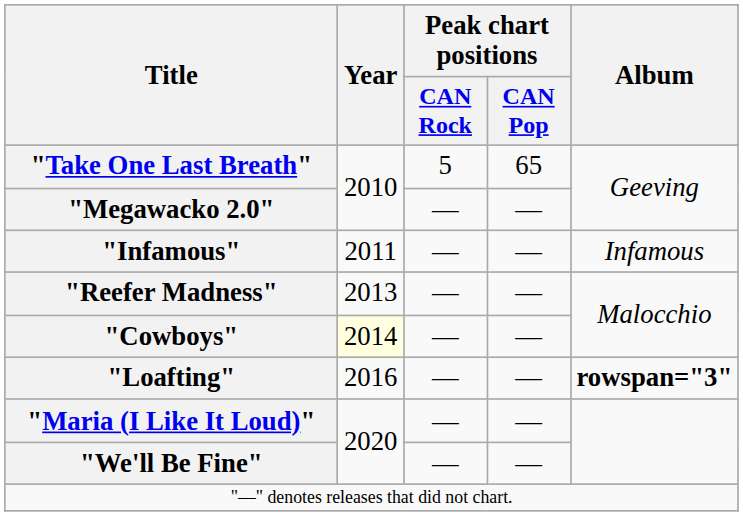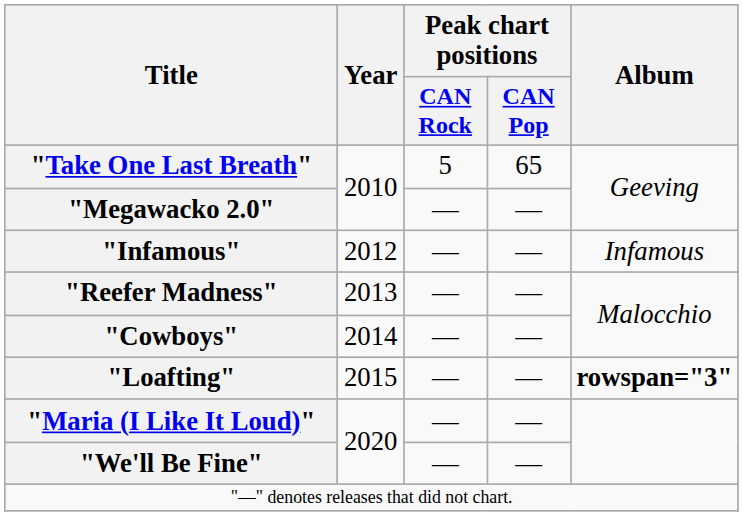(371, 250) 2011 -> (371, 250) 2012
(371, 335) lightyellow background -> (371, 335) no background
(371, 378) 2016 -> (371, 378) 2015
